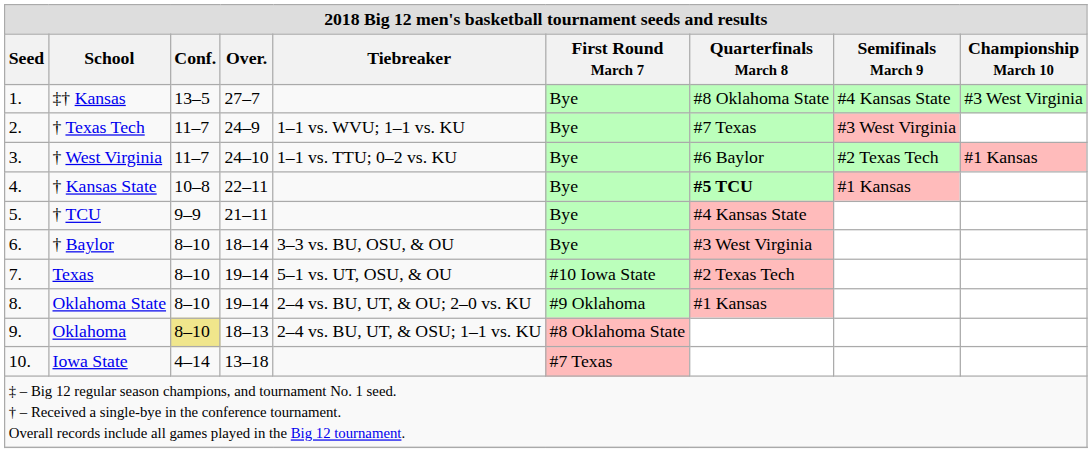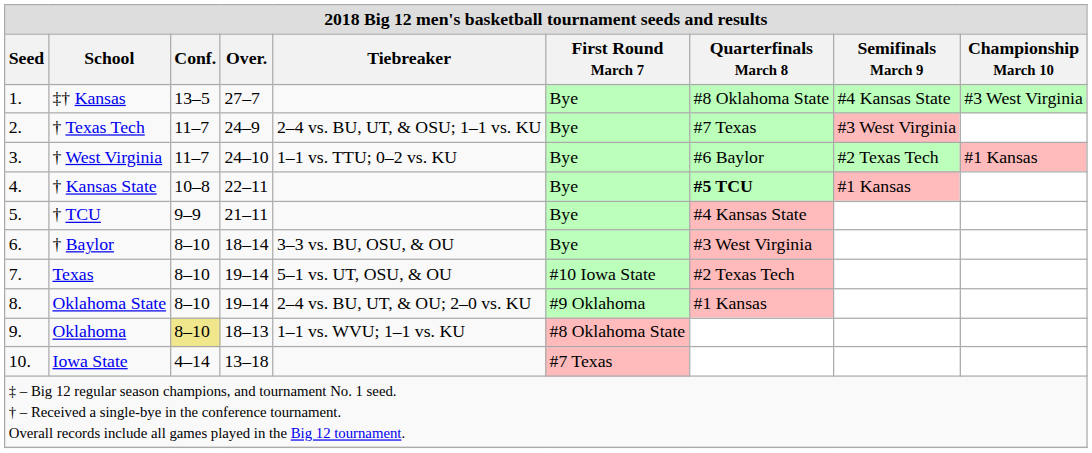(371, 128) 1–1 vs. WVU; 1–1 vs. KU -> (409, 128) 2–4 vs. BU, UT, & OSU; 1–1 vs. KU
(409, 332) 2–4 vs. BU, UT, & OSU; 1–1 vs. KU -> (371, 332) 1–1 vs. WVU; 1–1 vs. KU
